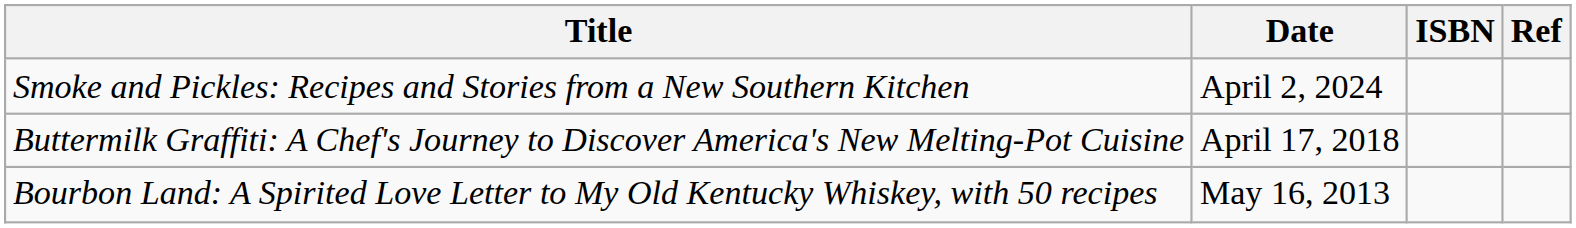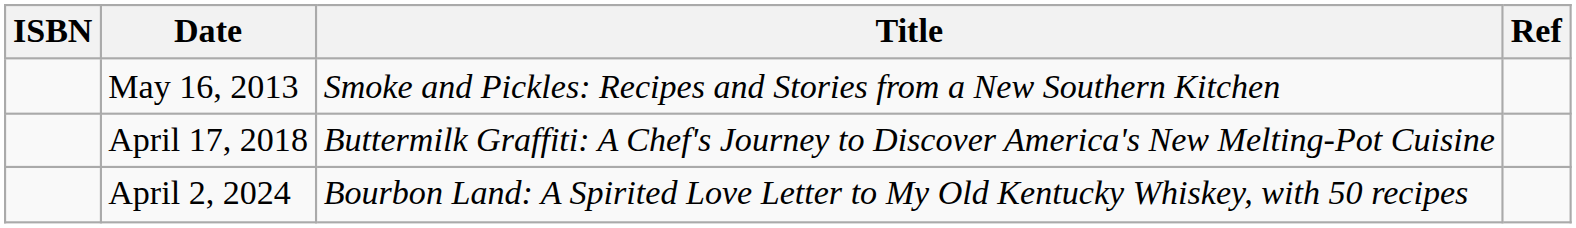columns swapped: (599, 31) <-> (1455, 31)
(1291, 85) April 2, 2024 -> (203, 85) May 16, 2013
(1295, 193) May 16, 2013 -> (200, 193) April 2, 2024
